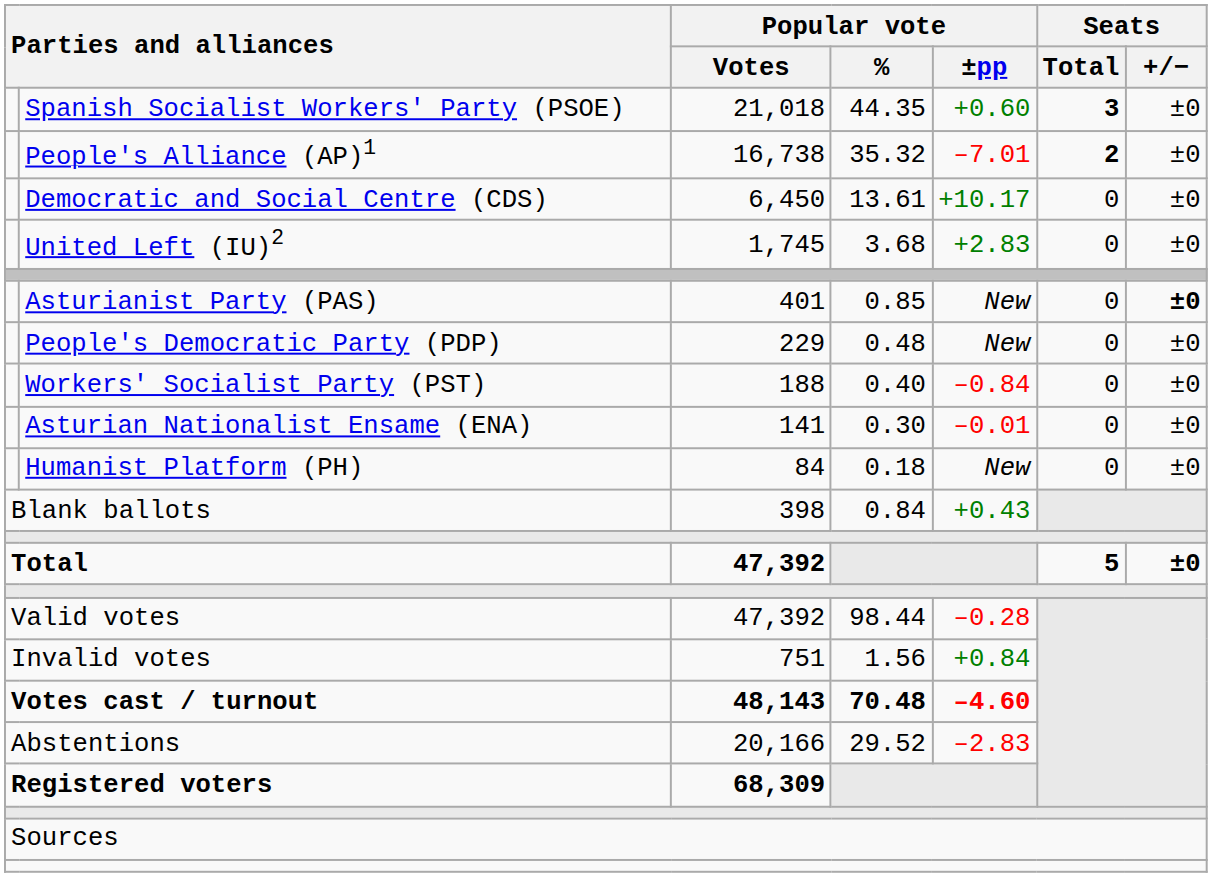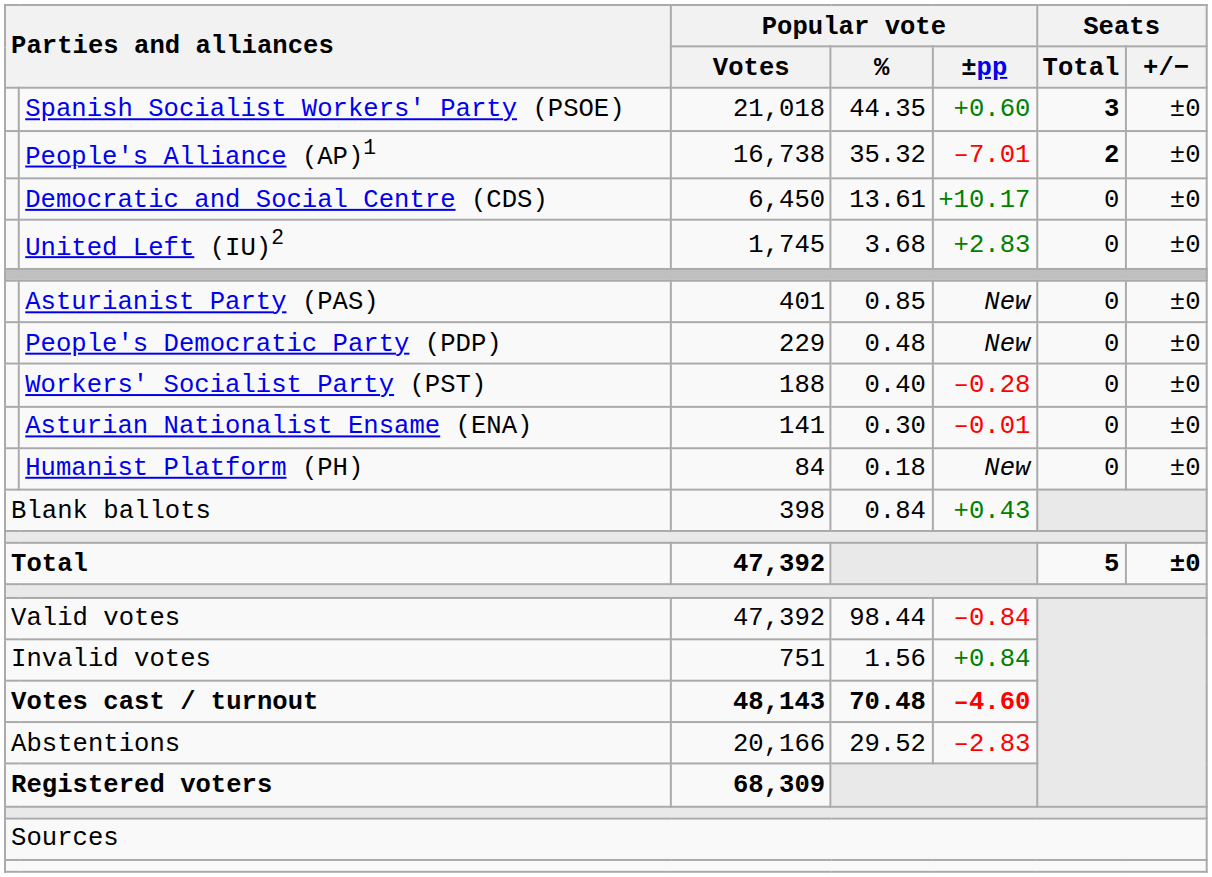(1185, 302) bold -> (1185, 302) normal
(992, 385) –0.84 -> (992, 385) –0.28
(992, 618) –0.28 -> (992, 618) –0.84
